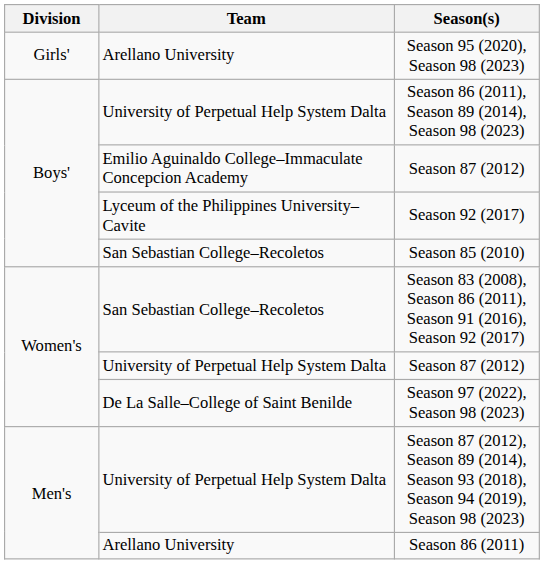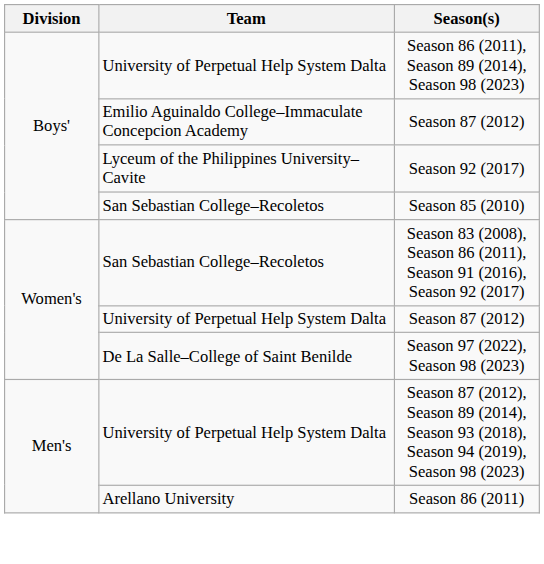- row: (168, 55)
